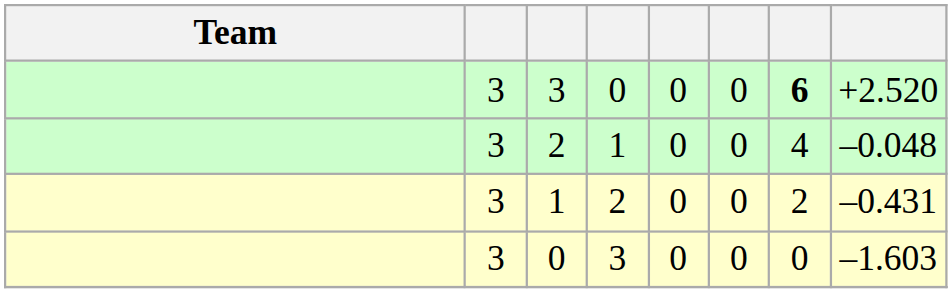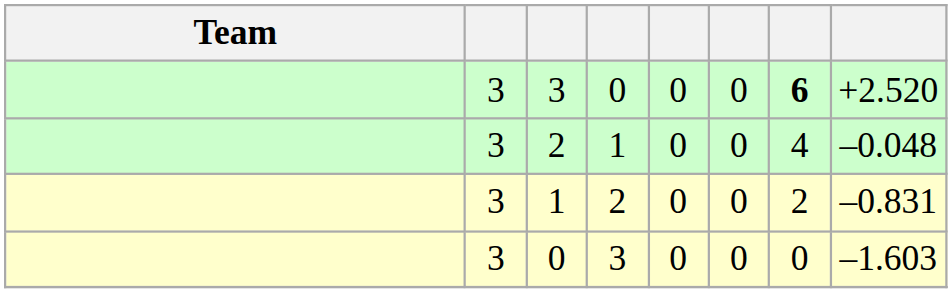(888, 201) –0.431 -> (888, 201) –0.831
